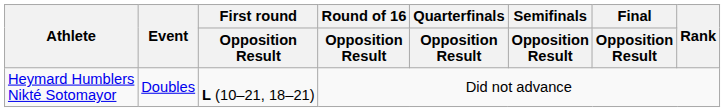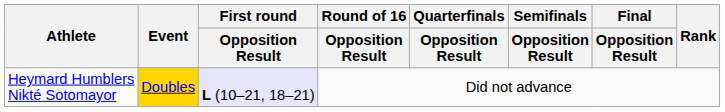(168, 87) no background -> (168, 87) gold background
(258, 96) no background -> (258, 96) lavender background
